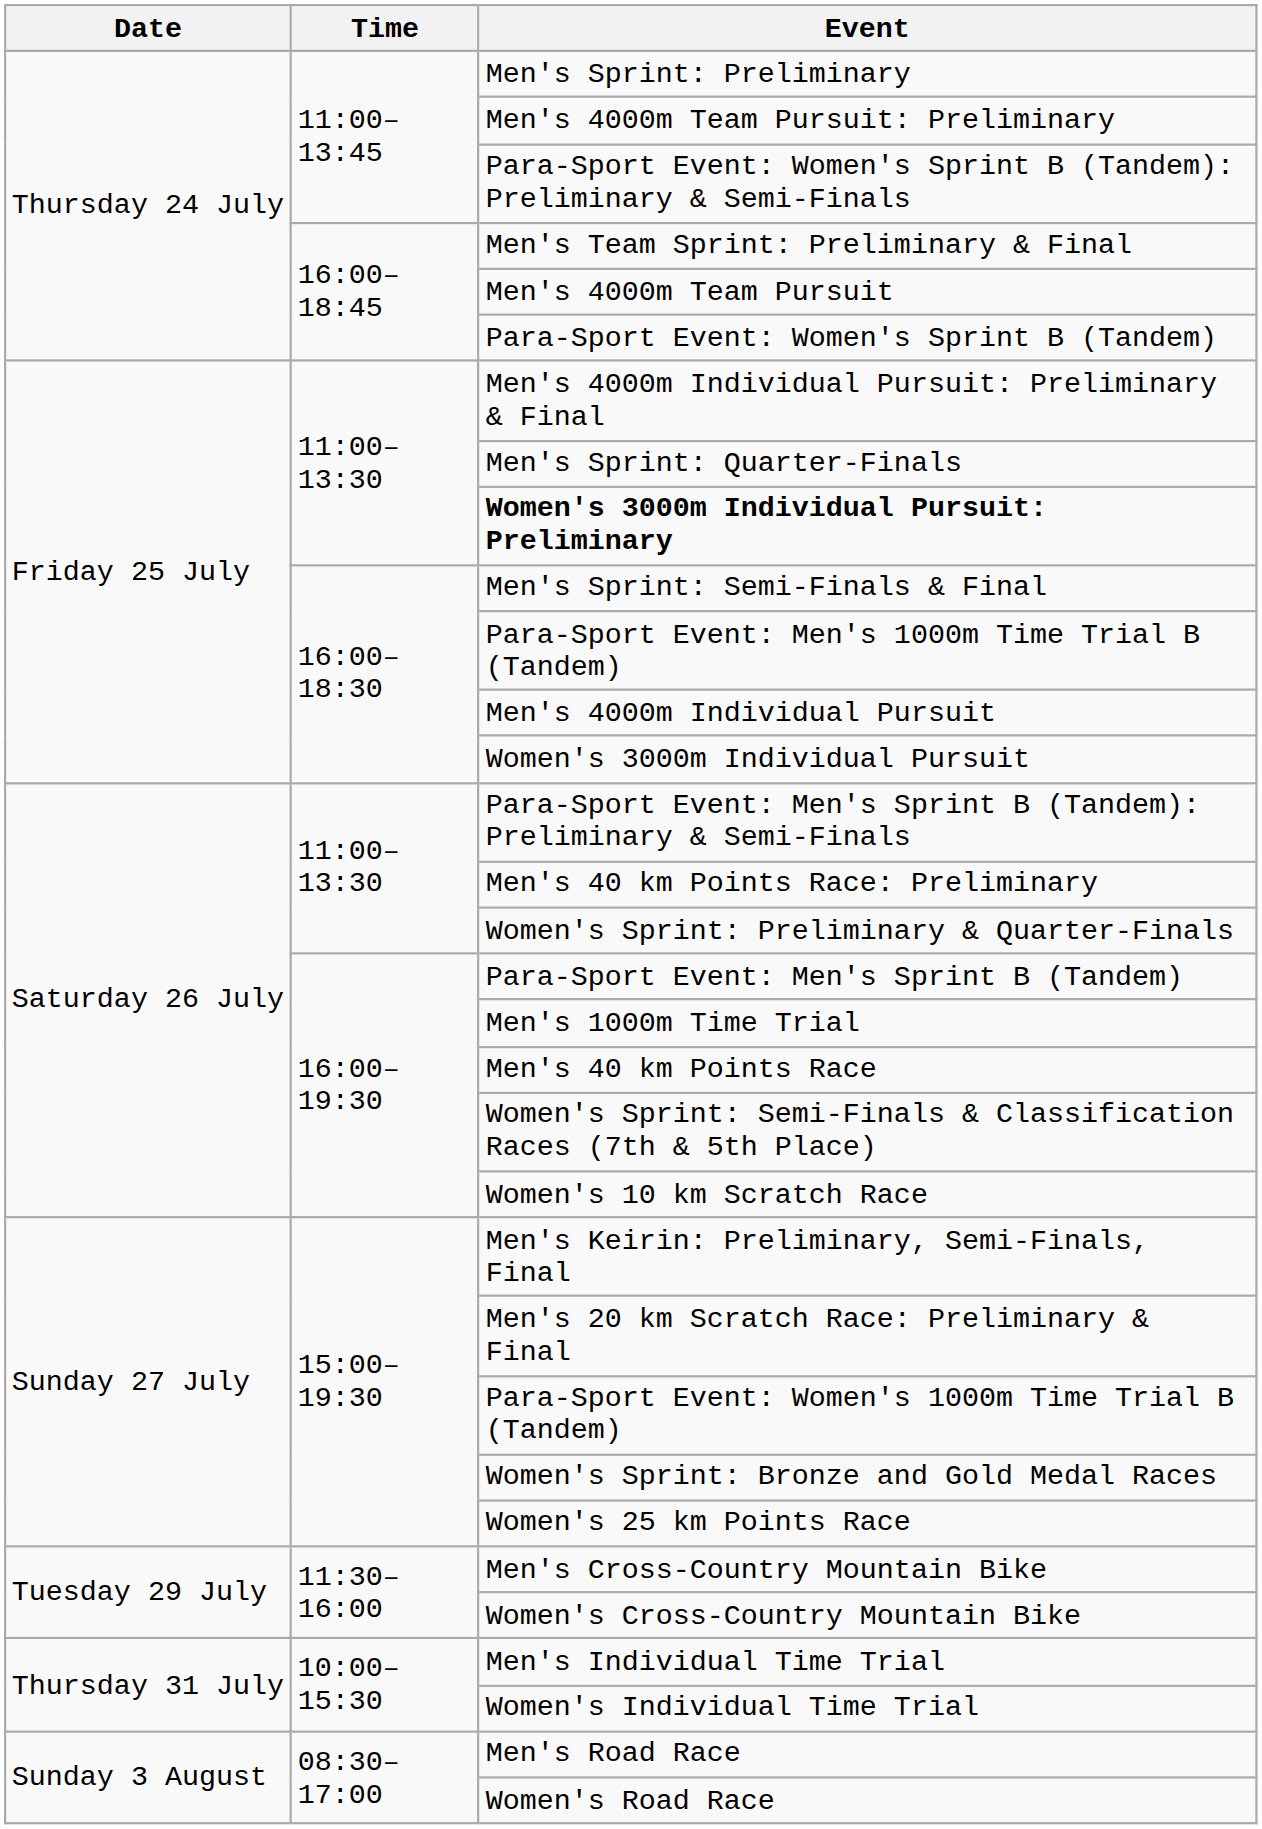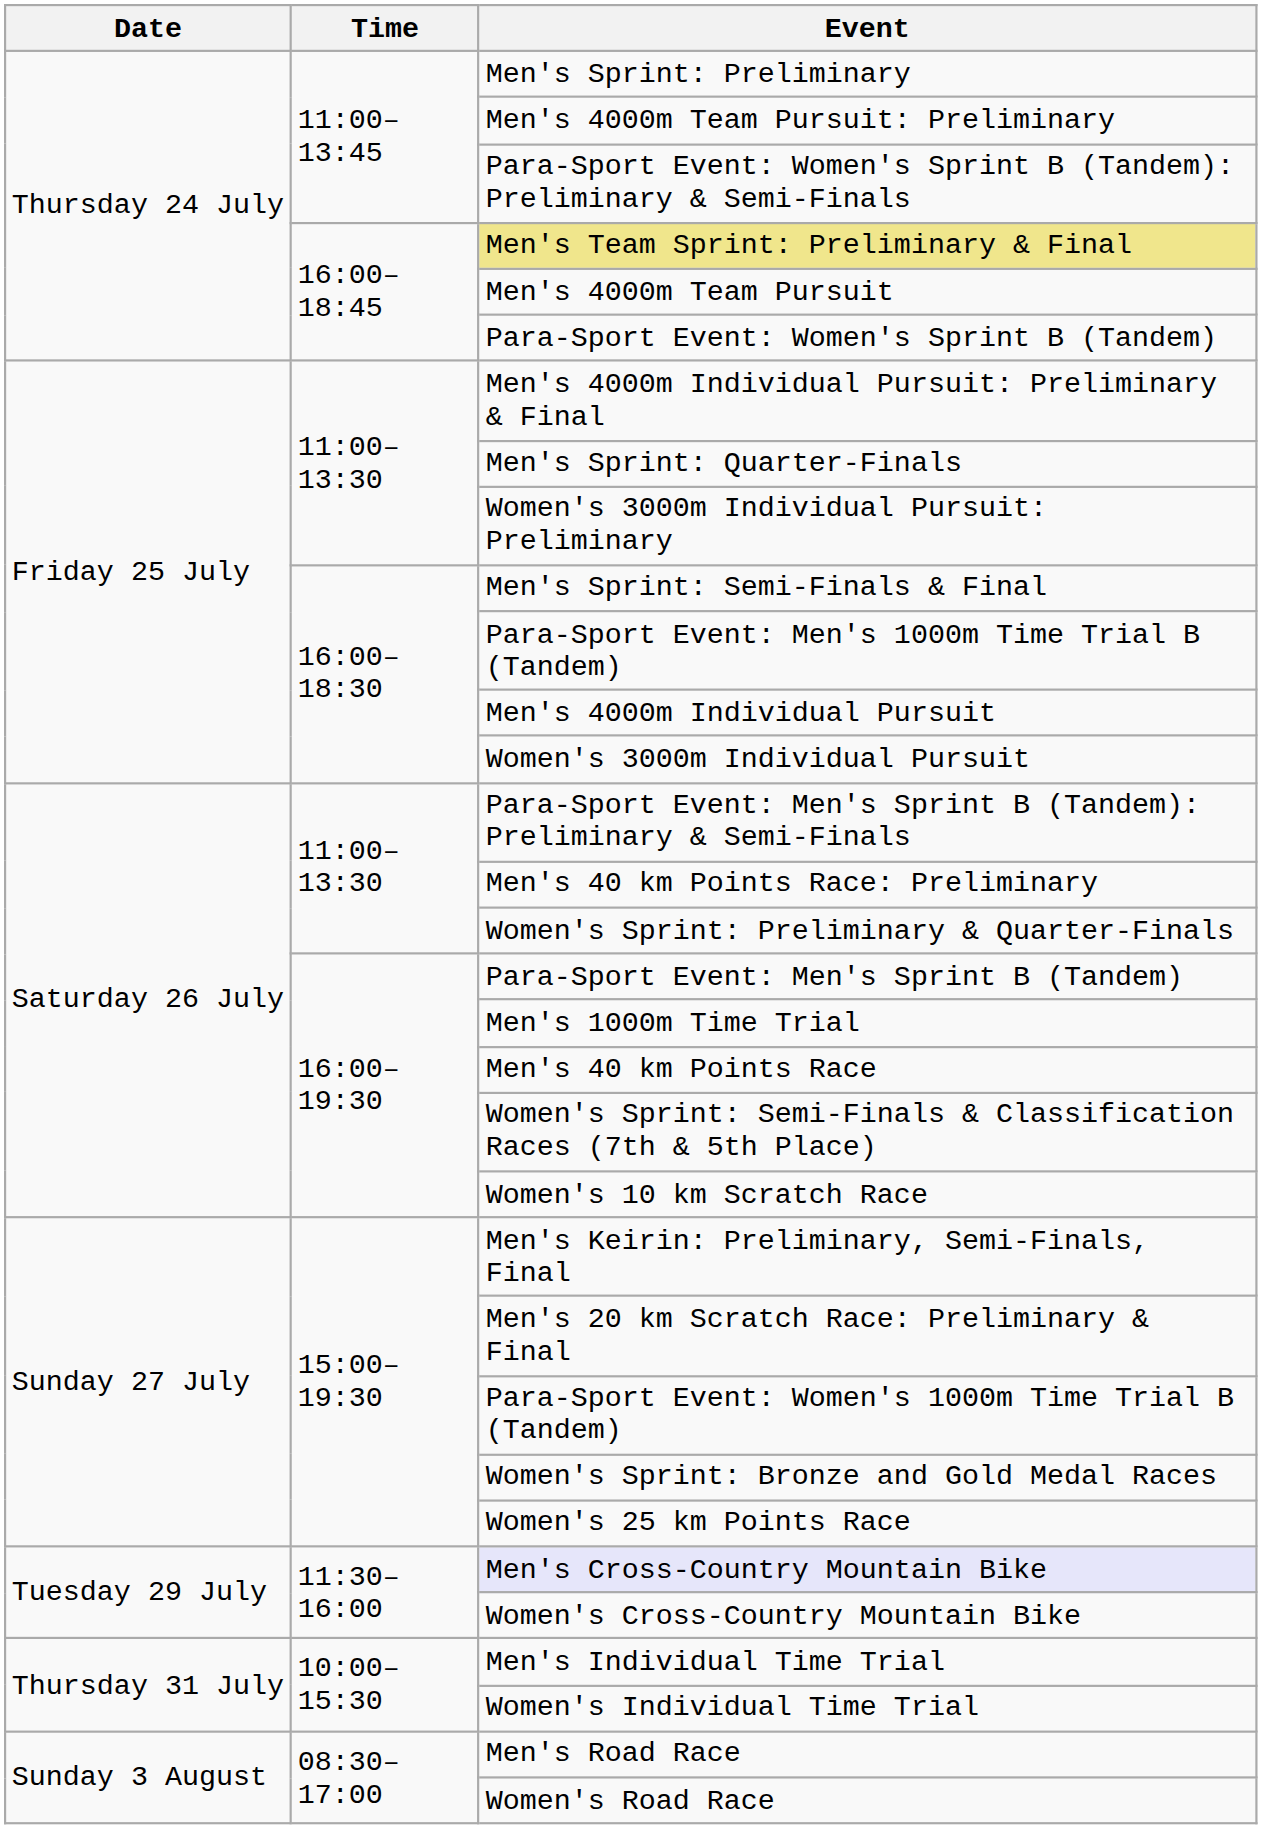(809, 246) no background -> (809, 246) khaki background
(766, 526) bold -> (766, 526) normal
(766, 1570) no background -> (766, 1570) lavender background
